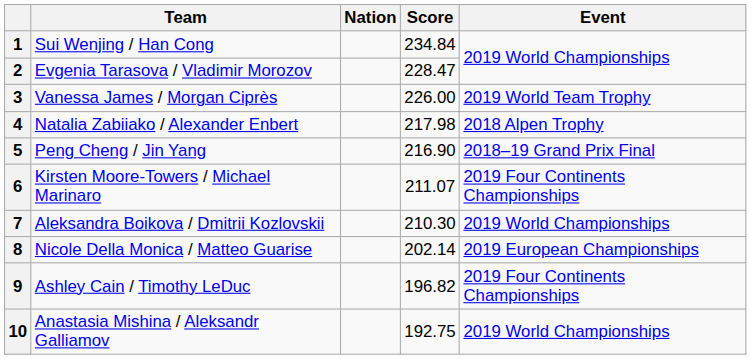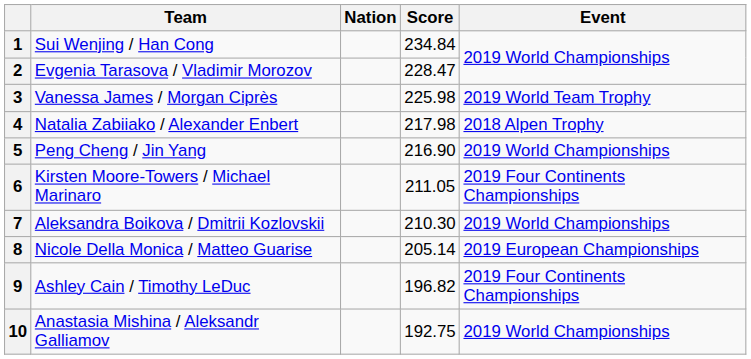(430, 97) 226.00 -> (430, 97) 225.98
(559, 151) 2018–19 Grand Prix Final -> (566, 151) 2019 World Championships
(430, 187) 211.07 -> (430, 187) 211.05
(430, 249) 202.14 -> (430, 249) 205.14
